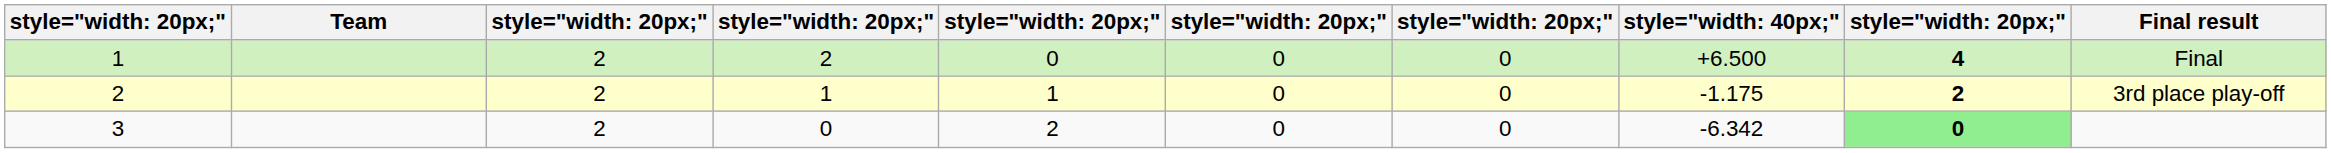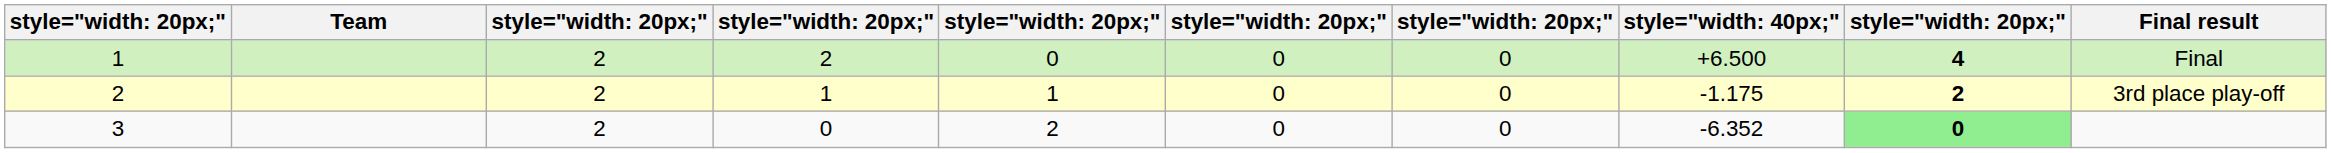(1732, 128) -6.342 -> (1732, 128) -6.352
